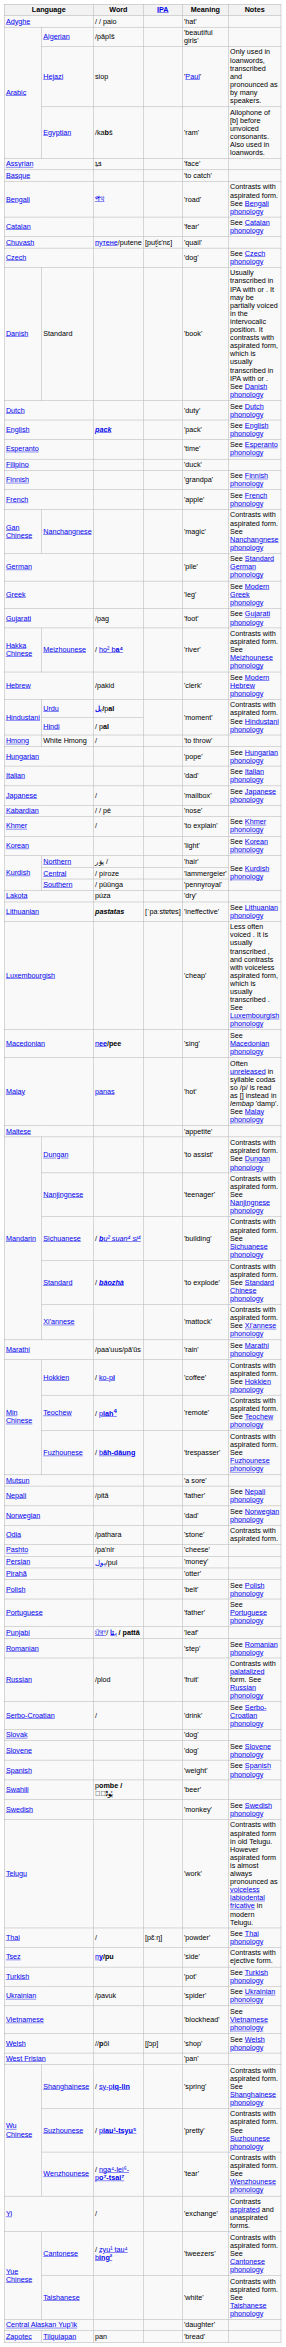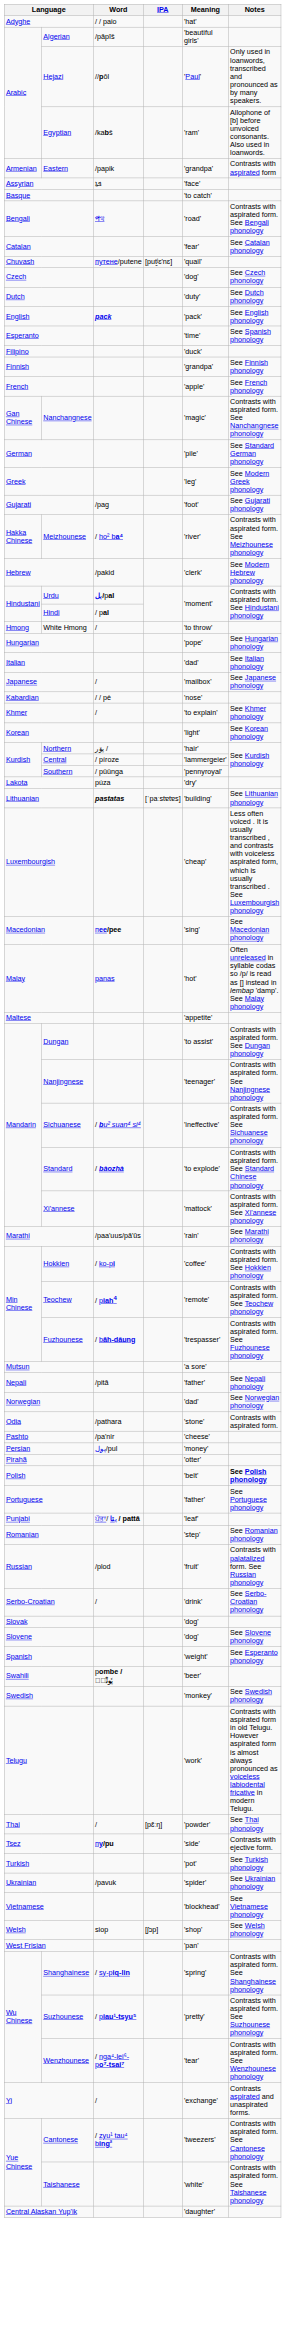(102, 76) siop -> (102, 76) //pōl
+ row: (21, 168)
- row: (17, 334)
(254, 449) See Esperanto phonology -> (250, 336) See Spanish phonology
(201, 911) 'ineffective' -> (198, 798) 'building'
(198, 1238) 'building' -> (201, 1125) 'ineffective'
(247, 1589) normal -> (248, 1476) bold
(250, 1770) See Spanish phonology -> (254, 1656) See Esperanto phonology
(102, 2043) //pōl -> (102, 1930) siop
- row: (19, 2336)
